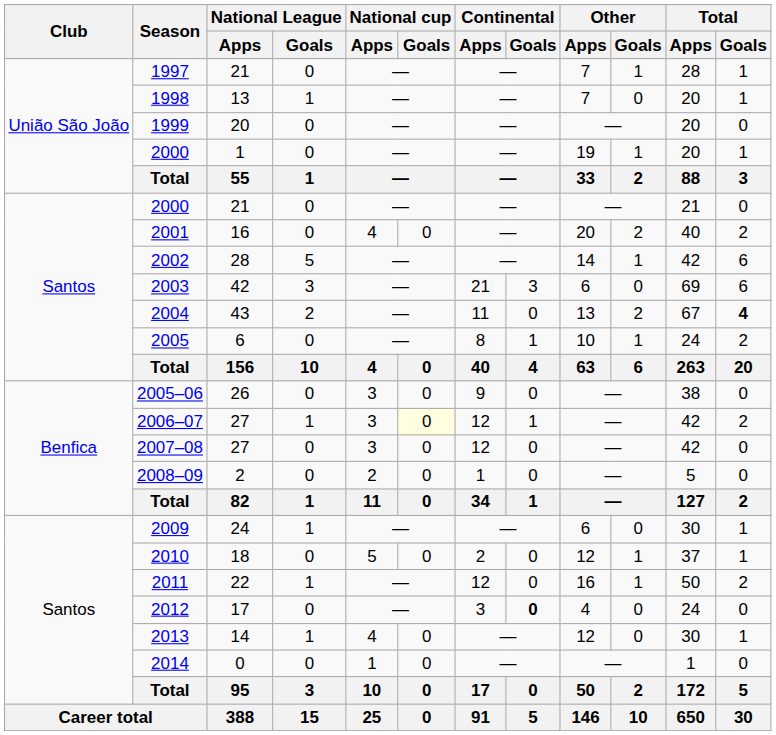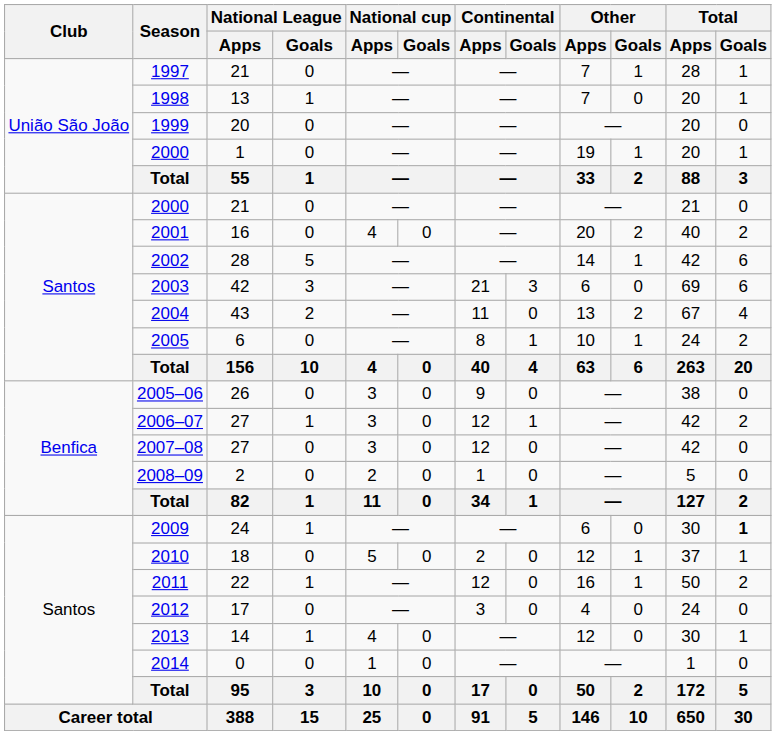(743, 313) bold -> (743, 313) normal
(427, 421) lightyellow background -> (427, 421) no background
(743, 529) normal -> (743, 529) bold
(533, 609) bold -> (533, 609) normal
